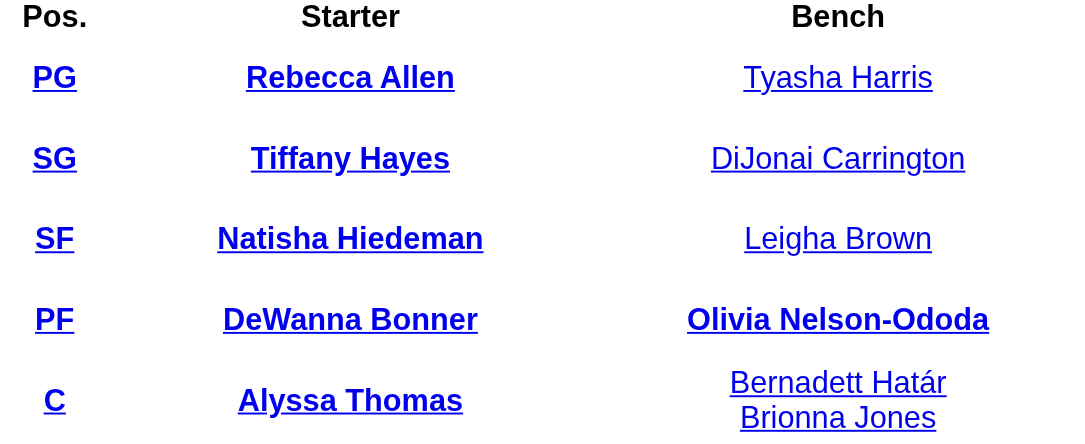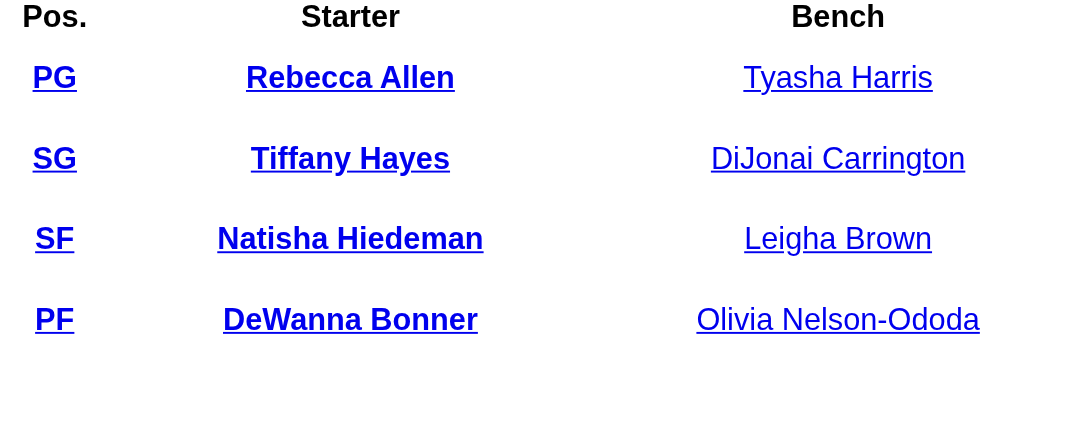(838, 319) bold -> (838, 319) normal
- row: (55, 400)
